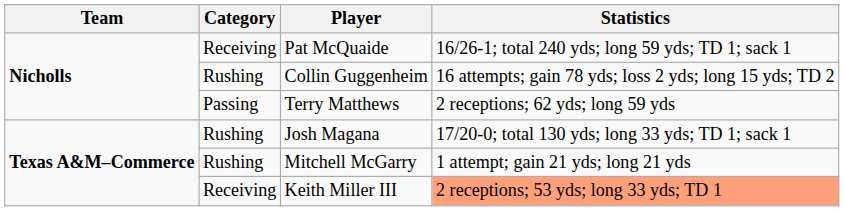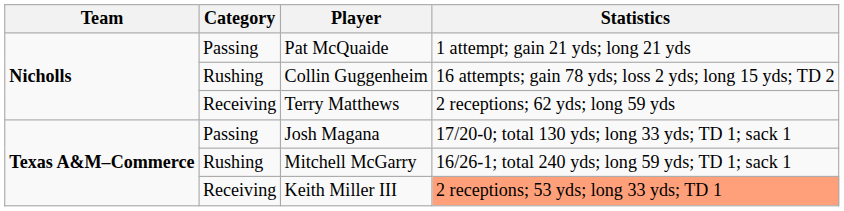(240, 47) Receiving -> (231, 47) Passing
(614, 47) 16/26-1; total 240 yds; long 59 yds; TD 1; sack 1 -> (563, 47) 1 attempt; gain 21 yds; long 21 yds
(231, 104) Passing -> (240, 104) Receiving
(233, 133) Rushing -> (231, 133) Passing
(563, 162) 1 attempt; gain 21 yds; long 21 yds -> (614, 162) 16/26-1; total 240 yds; long 59 yds; TD 1; sack 1
